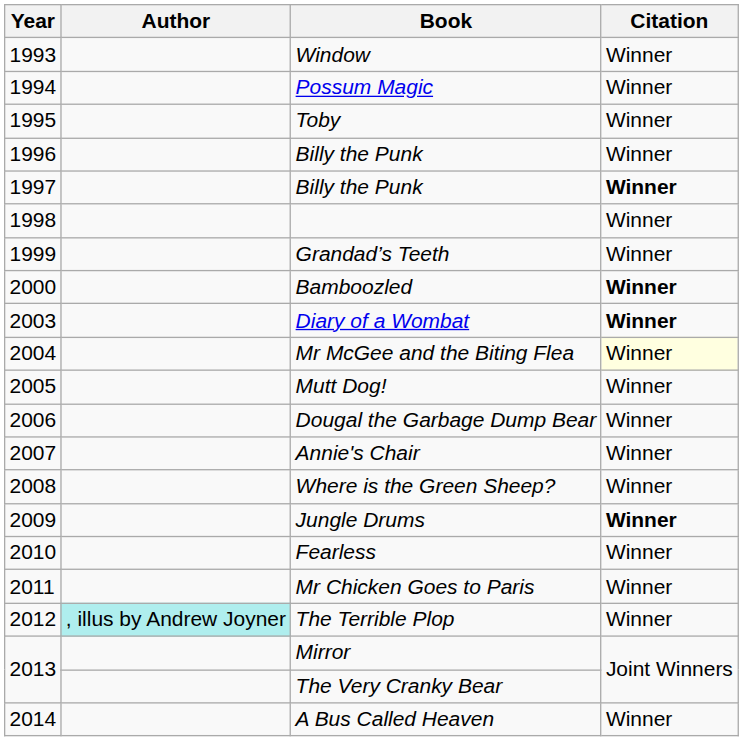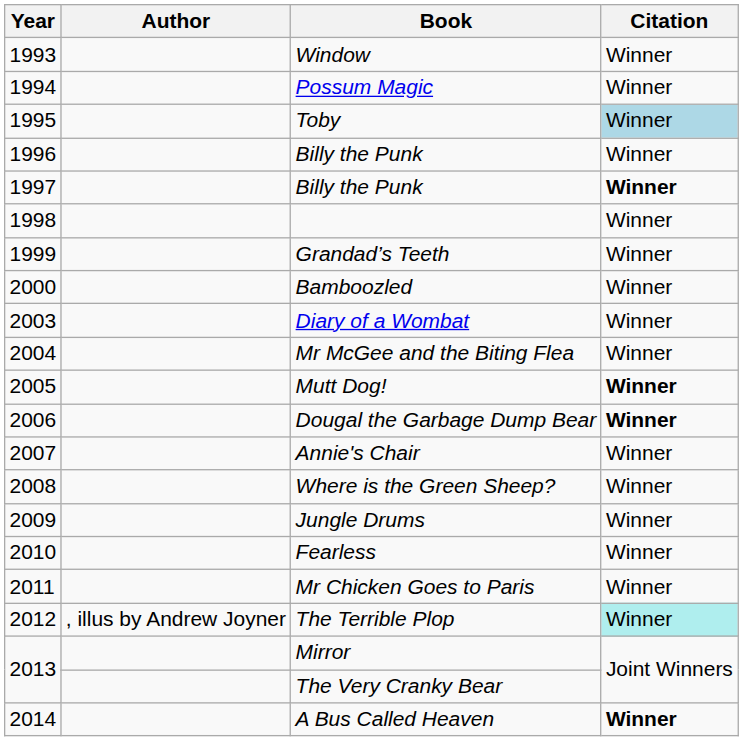(639, 120) no background -> (639, 120) lightblue background
(641, 287) bold -> (639, 287) normal
(641, 320) bold -> (639, 320) normal
(639, 353) lightyellow background -> (639, 353) no background
(639, 386) normal -> (641, 386) bold
(639, 420) normal -> (641, 420) bold
(641, 519) bold -> (639, 519) normal
(176, 619) paleturquoise background -> (176, 619) no background
(639, 619) no background -> (639, 619) paleturquoise background
(639, 719) normal -> (641, 719) bold
